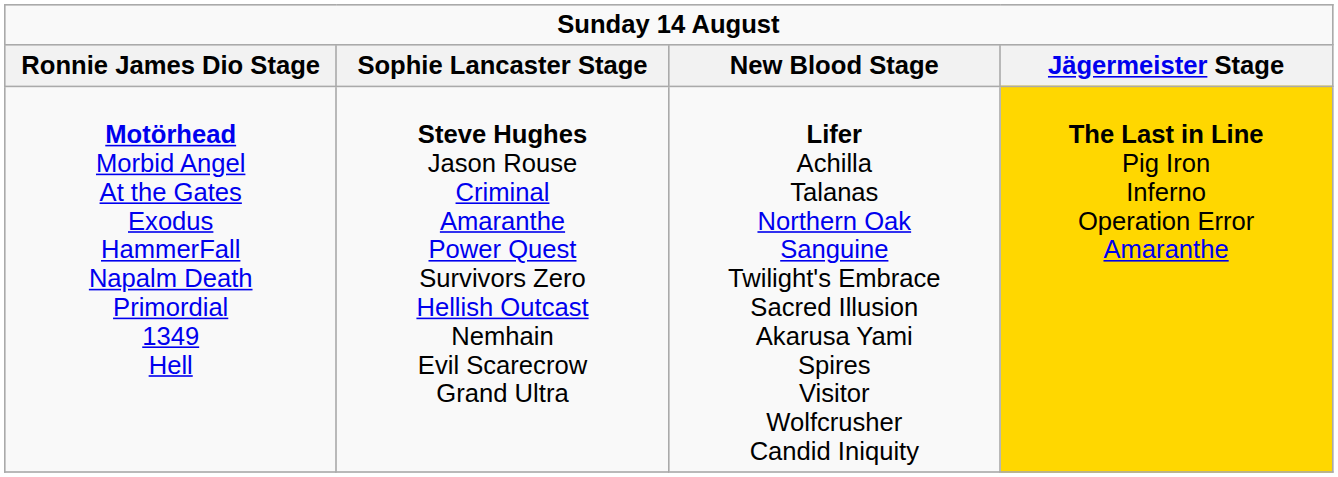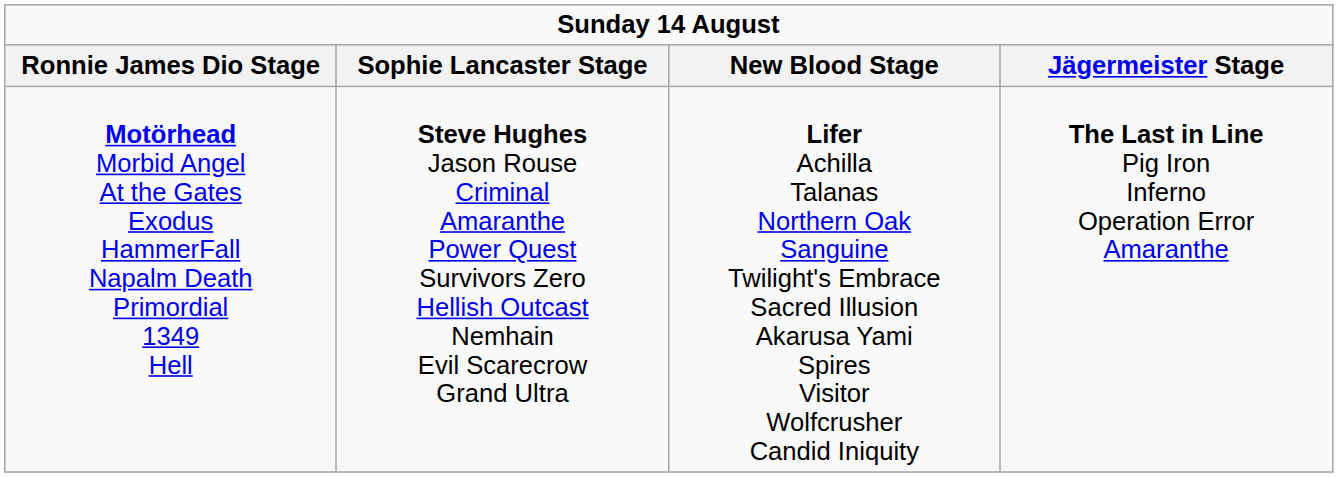(1166, 192) gold background -> (1166, 192) no background
